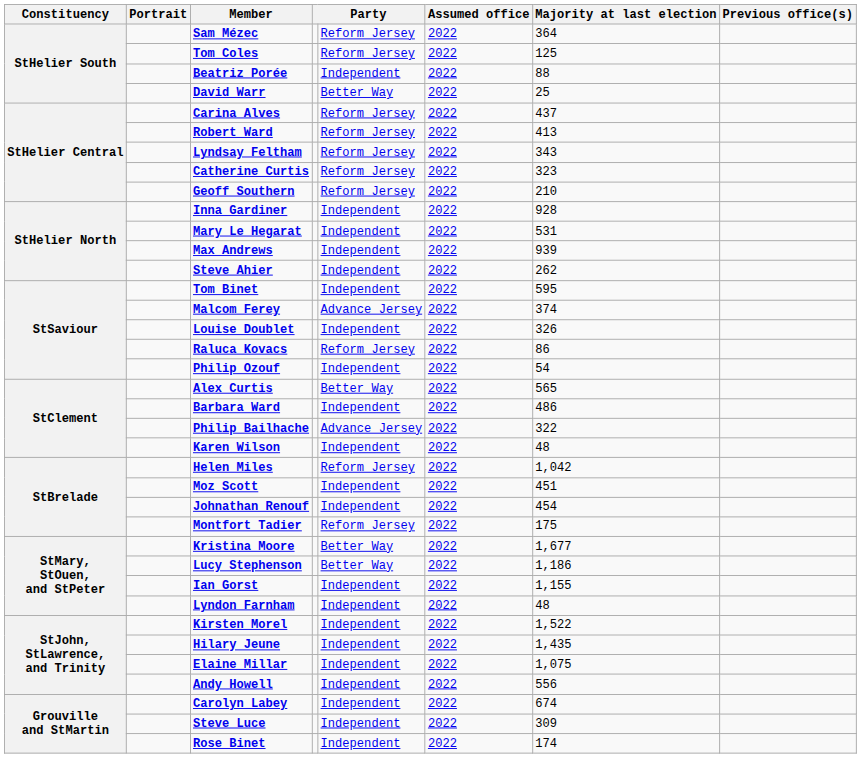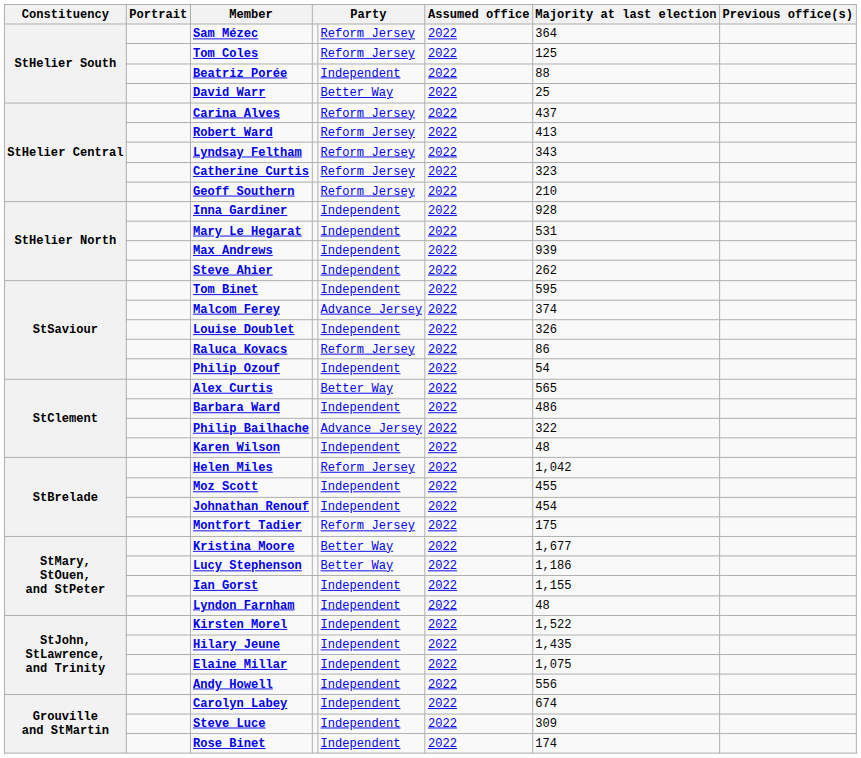(546, 487) 451 -> (546, 487) 455
